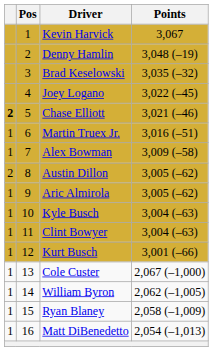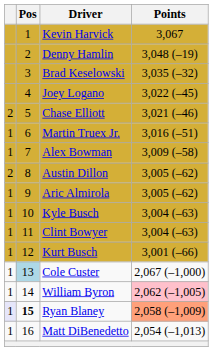(10, 113) bold -> (10, 113) normal
(28, 271) no background -> (28, 271) lightblue background
(170, 291) no background -> (170, 291) pink background
(10, 311) no background -> (10, 311) lavender background
(28, 311) normal -> (28, 311) bold
(170, 311) no background -> (170, 311) lightsalmon background
